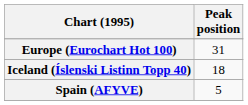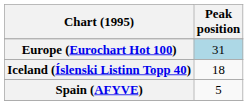(218, 49) no background -> (218, 49) lightblue background
